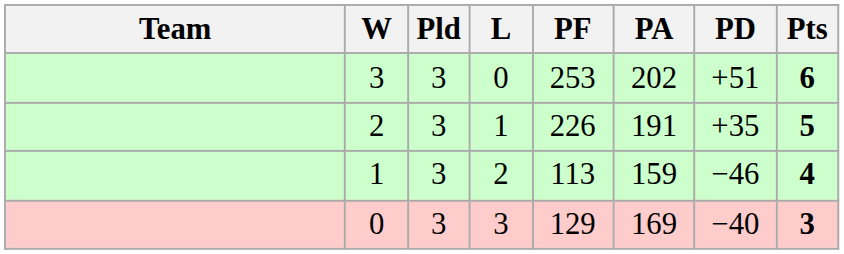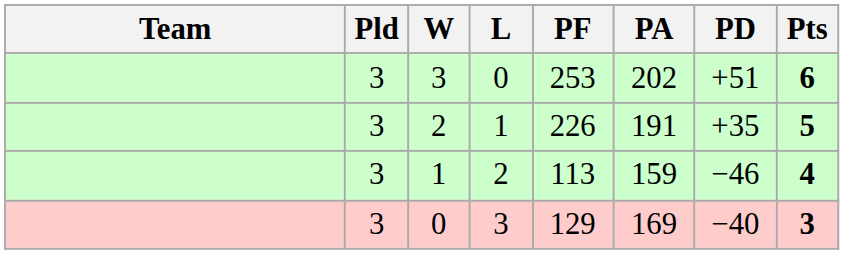columns swapped: (439, 28) <-> (377, 28)
